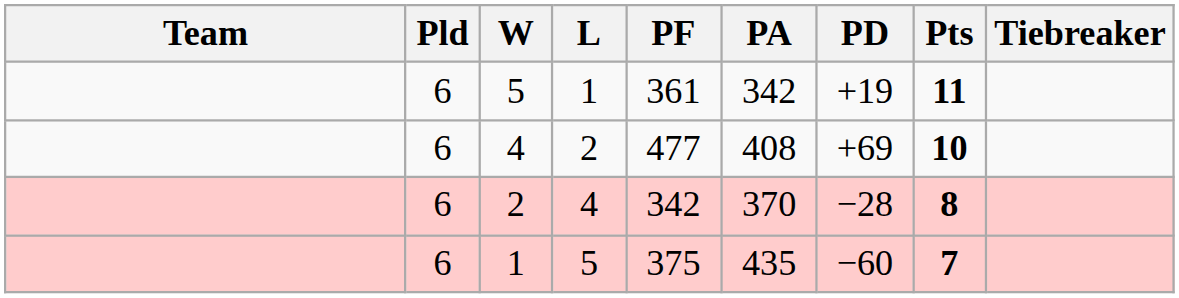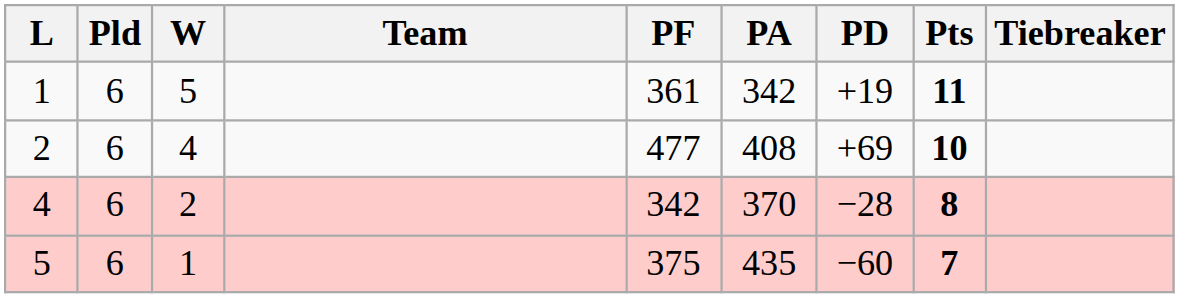columns swapped: (206, 33) <-> (589, 33)
